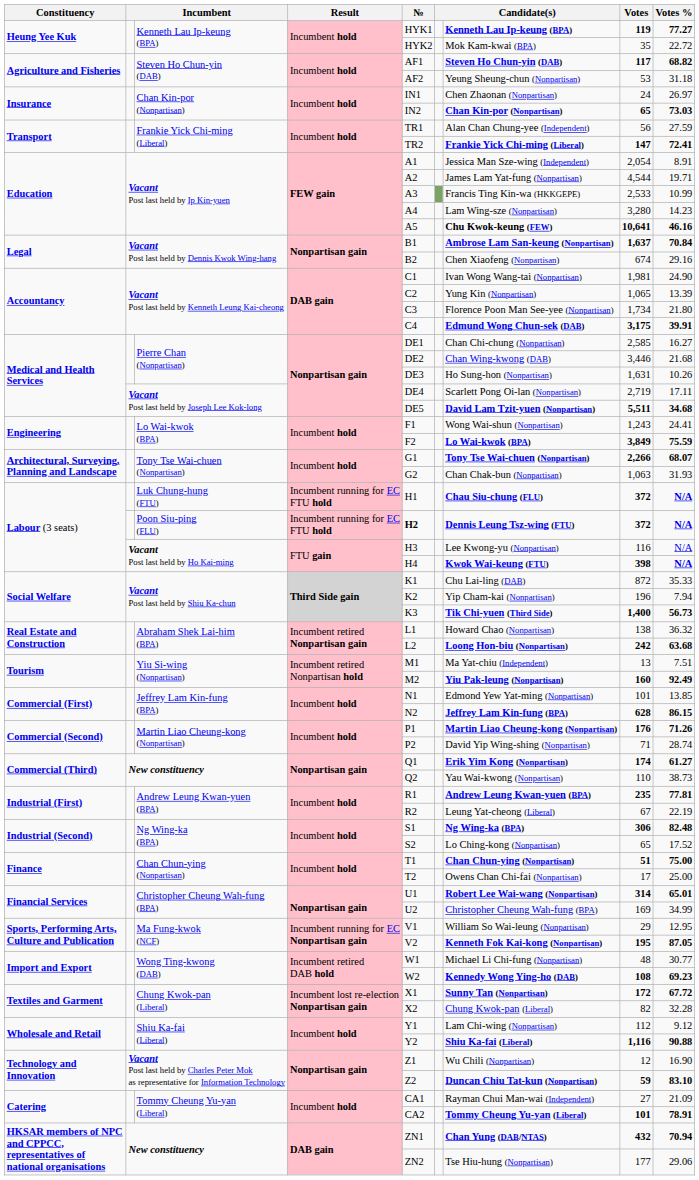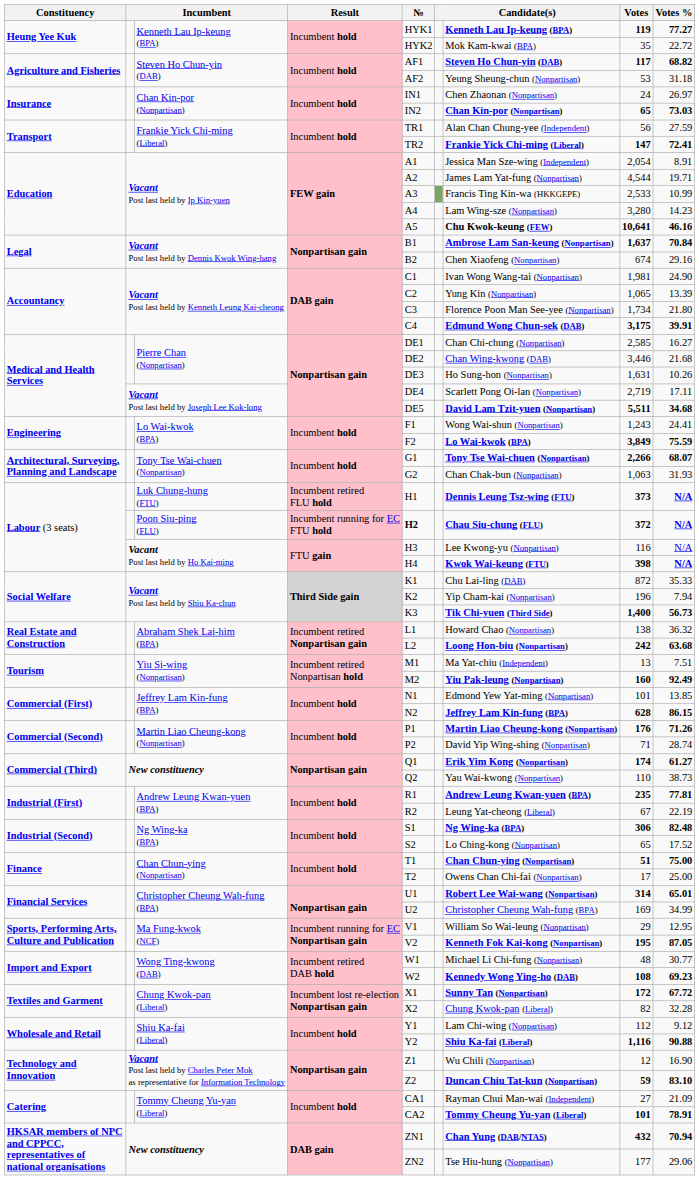(345, 496) Incumbent running for EC FTU hold -> (327, 496) Incumbent retired FLU hold
(494, 496) Chau Siu-chung (FLU) -> (510, 496) Dennis Leung Tsz-wing (FTU)
(643, 496) 372 -> (643, 496) 373
(510, 525) Dennis Leung Tsz-wing (FTU) -> (494, 525) Chau Siu-chung (FLU)
